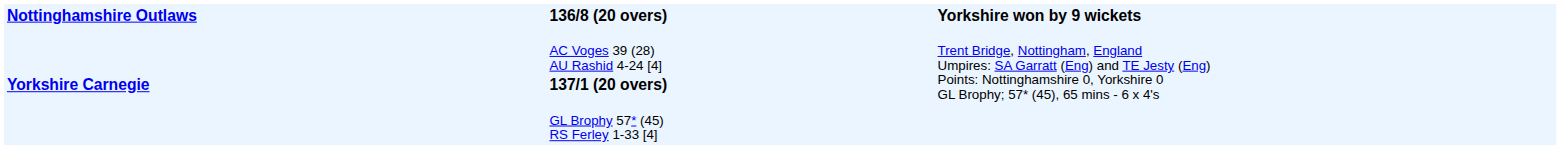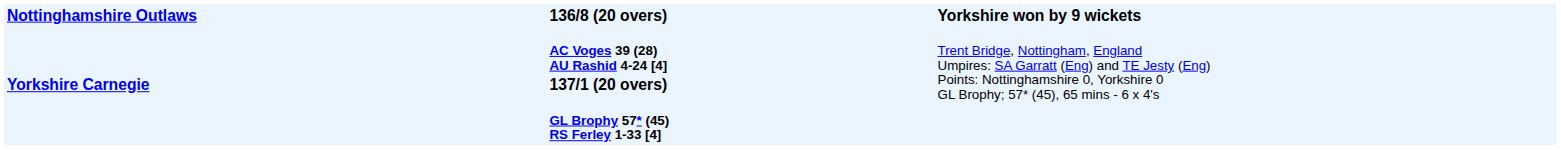(606, 58) normal -> (608, 58) bold
(607, 127) normal -> (609, 127) bold
